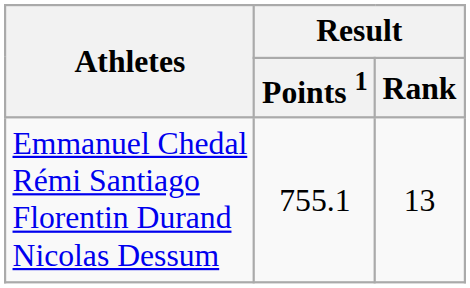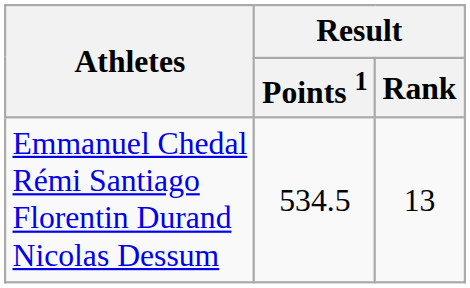(315, 199) 755.1 -> (315, 199) 534.5
